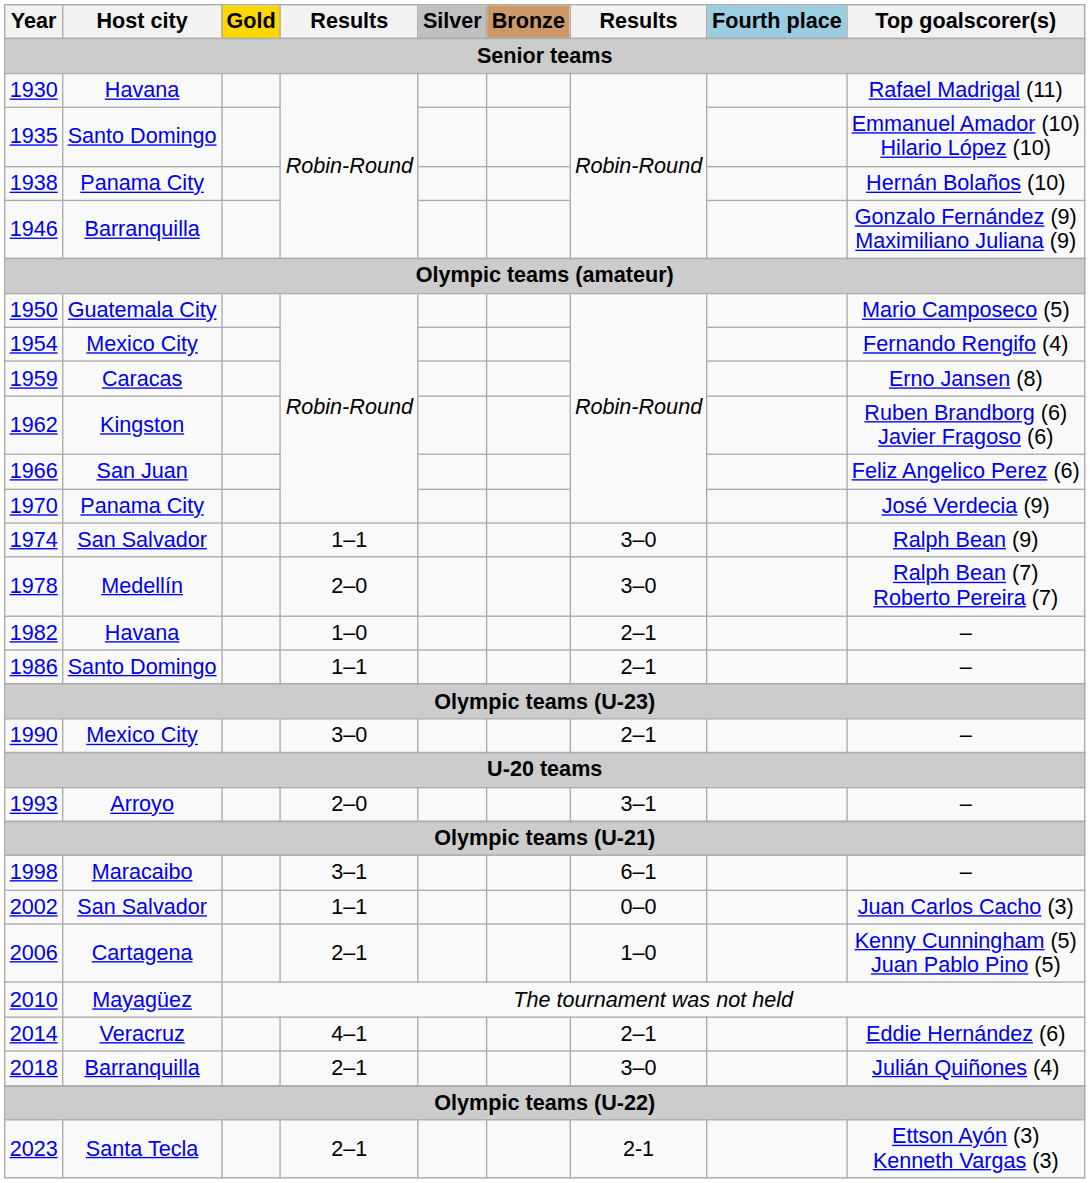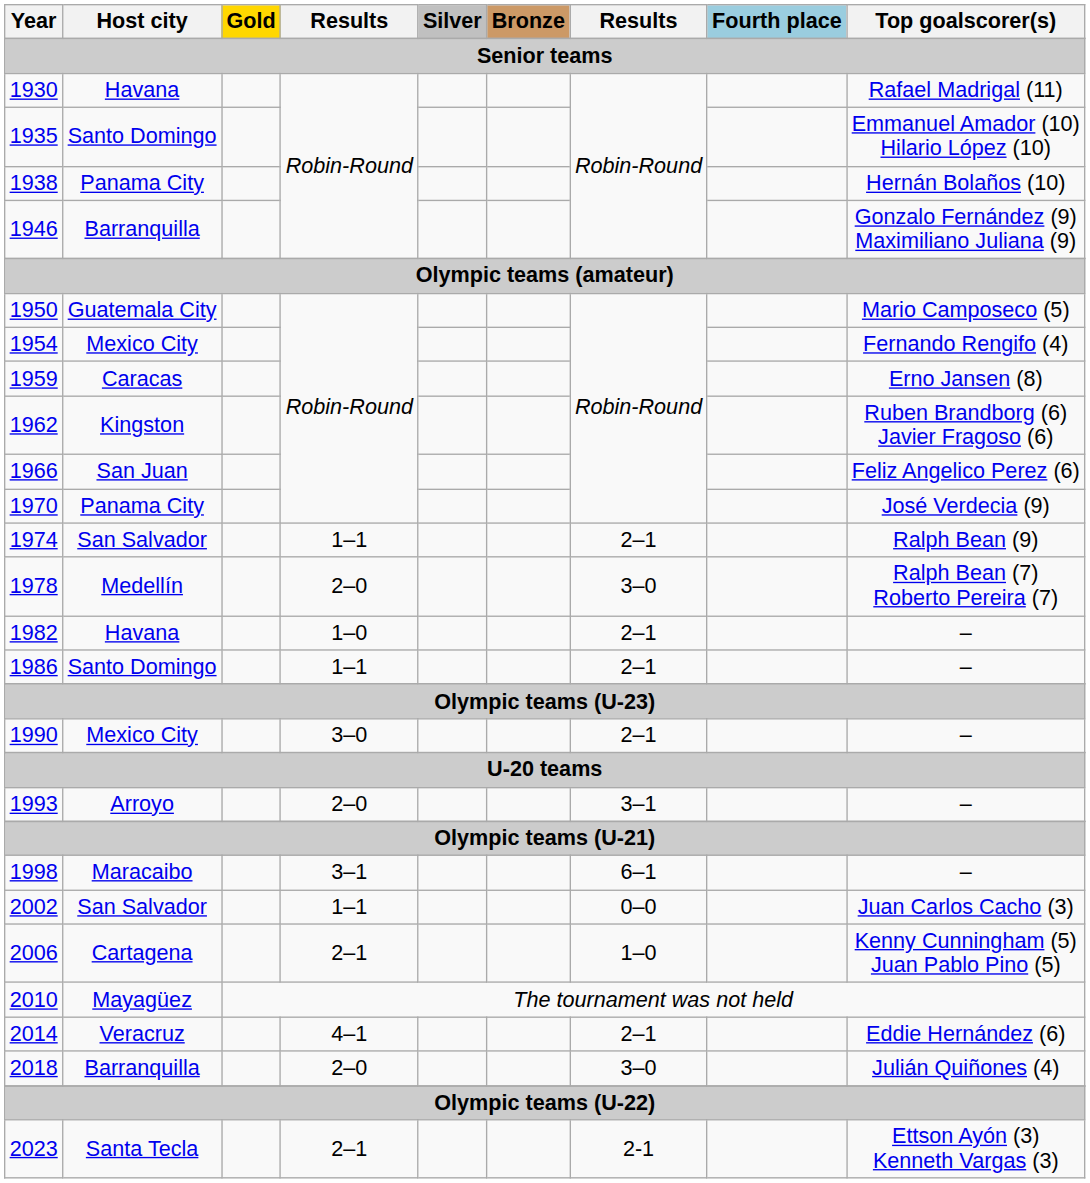(639, 539) 3–0 -> (639, 539) 2–1
(349, 1068) 2–1 -> (349, 1068) 2–0
